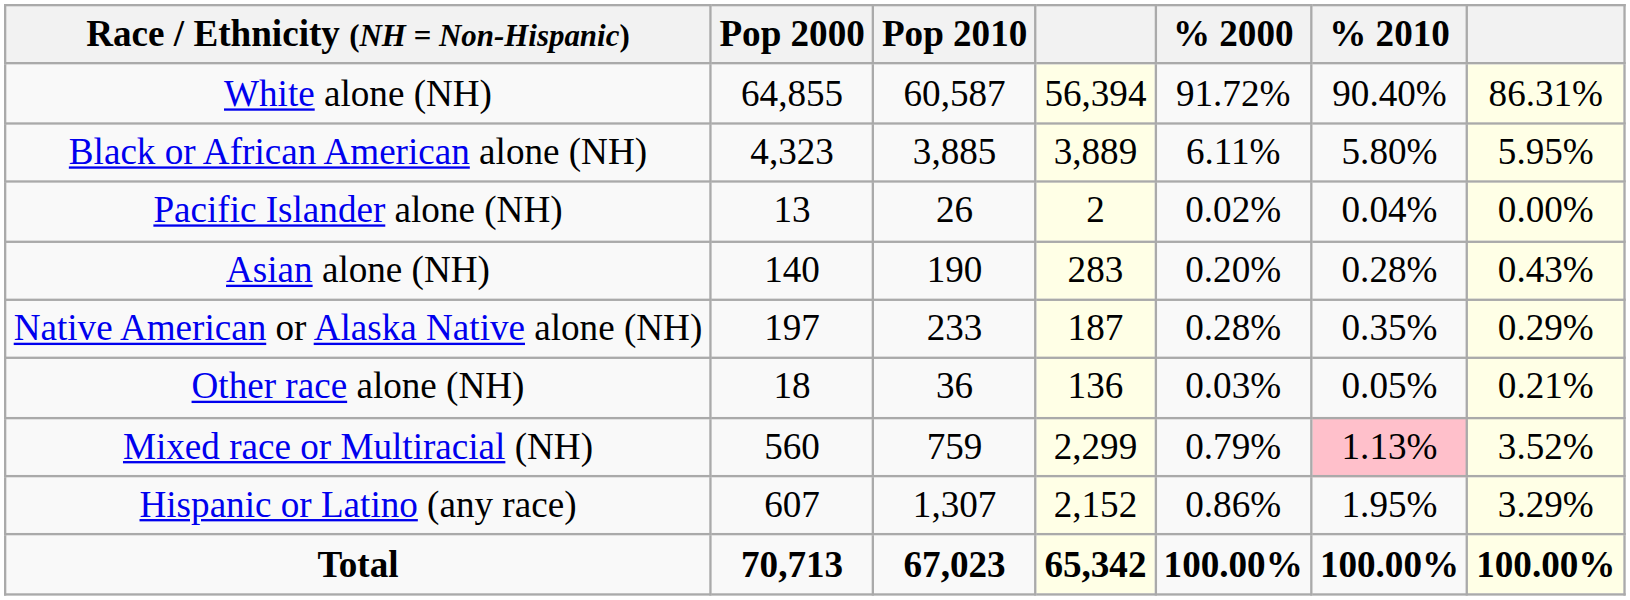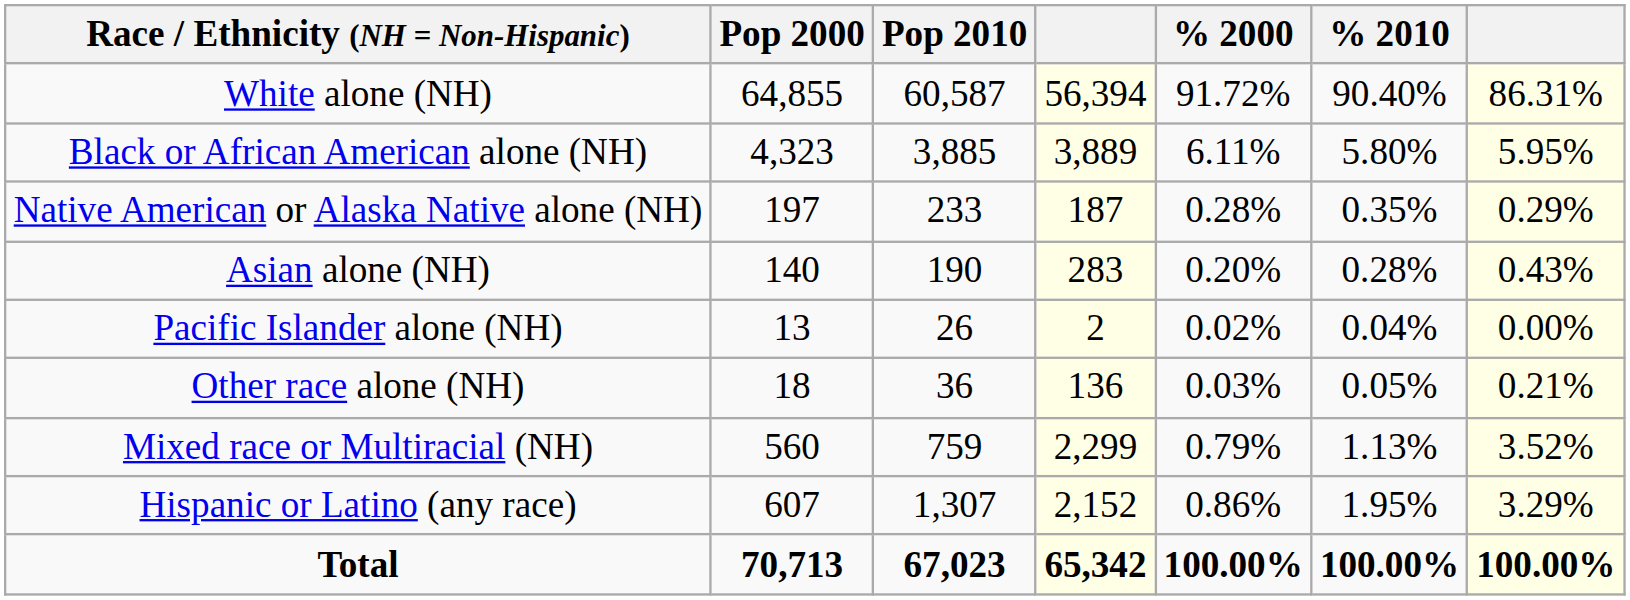rows swapped: (358, 328) <-> (358, 210)
(1389, 446) pink background -> (1389, 446) no background
